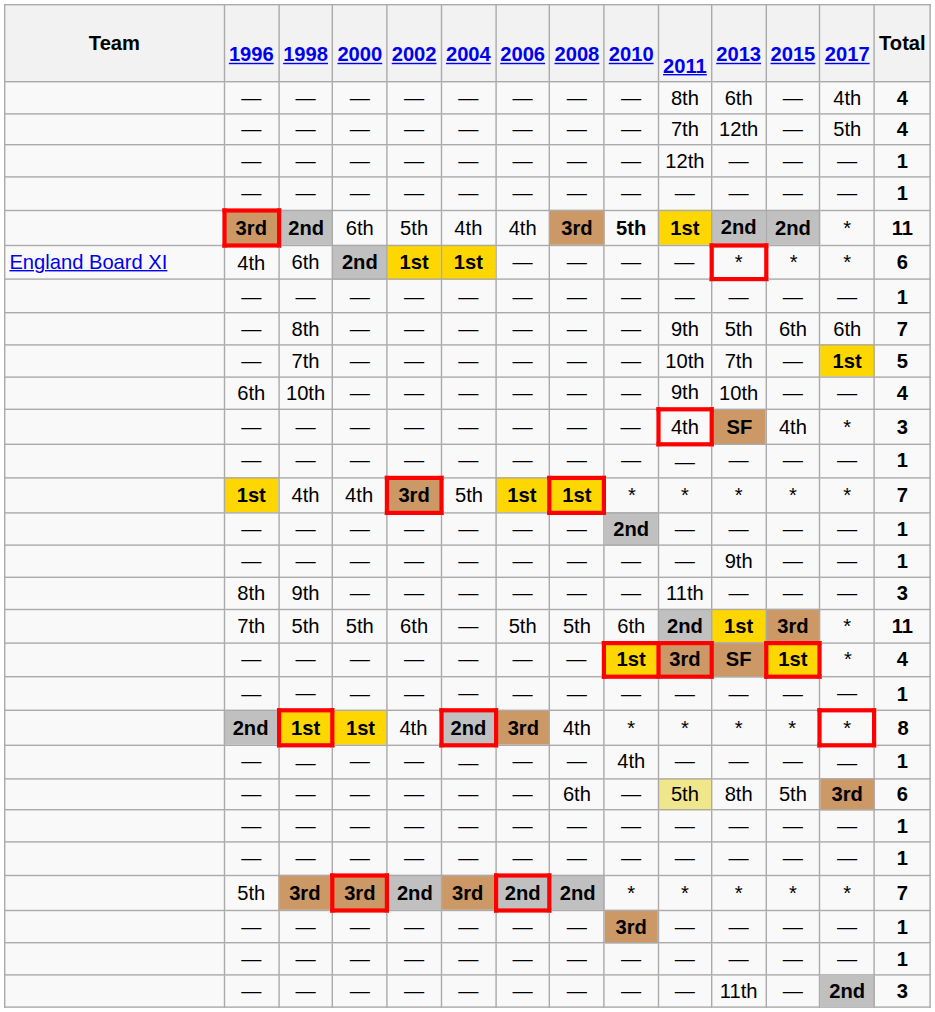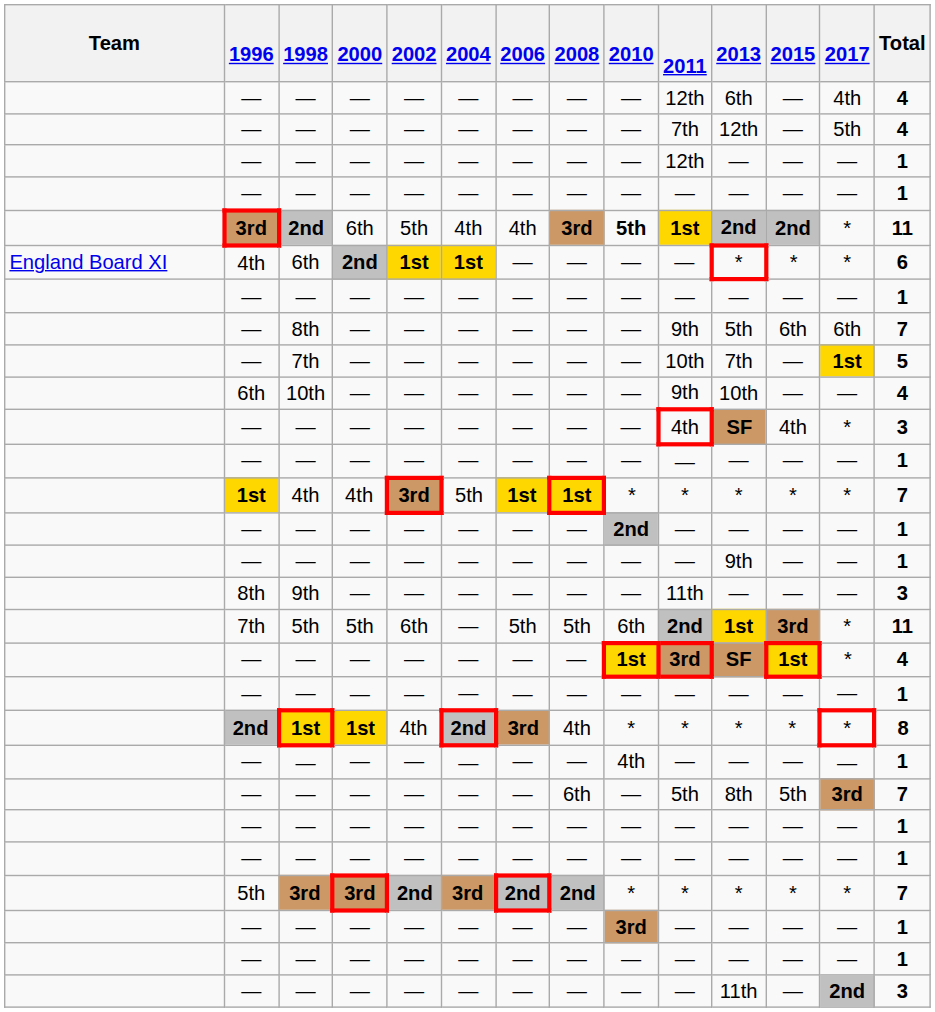(685, 98) 8th -> (685, 98) 12th
(685, 795) khaki background -> (685, 795) no background
(902, 795) 6 -> (902, 795) 7
